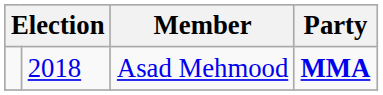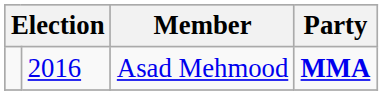(54, 68) 2018 -> (54, 68) 2016
